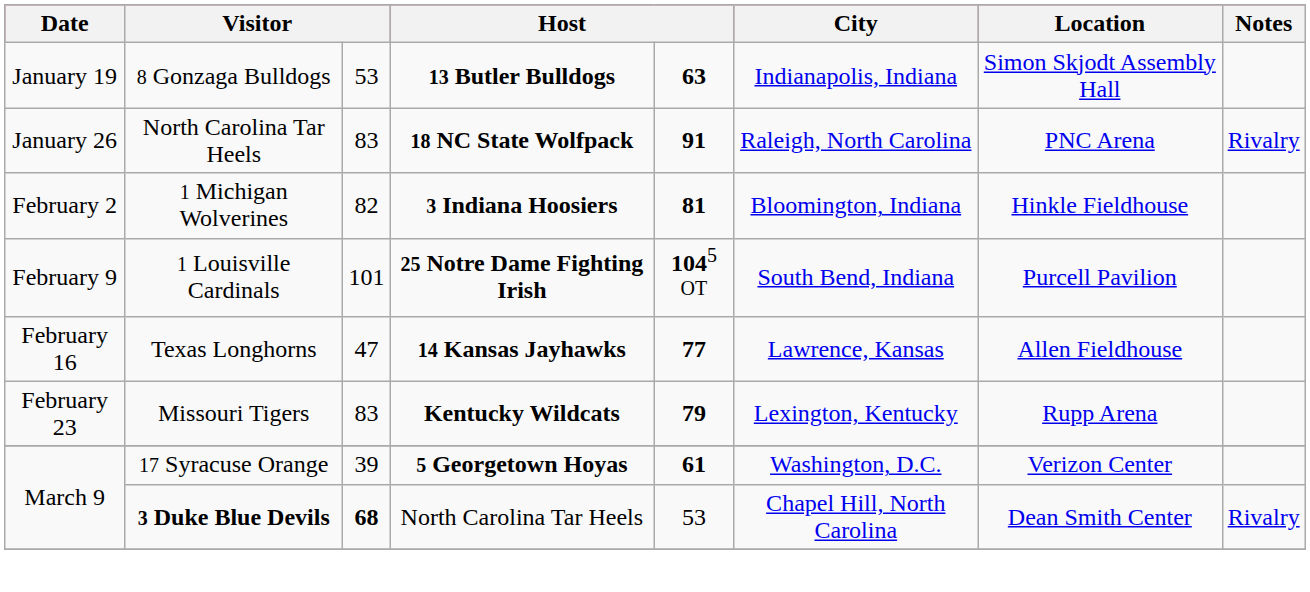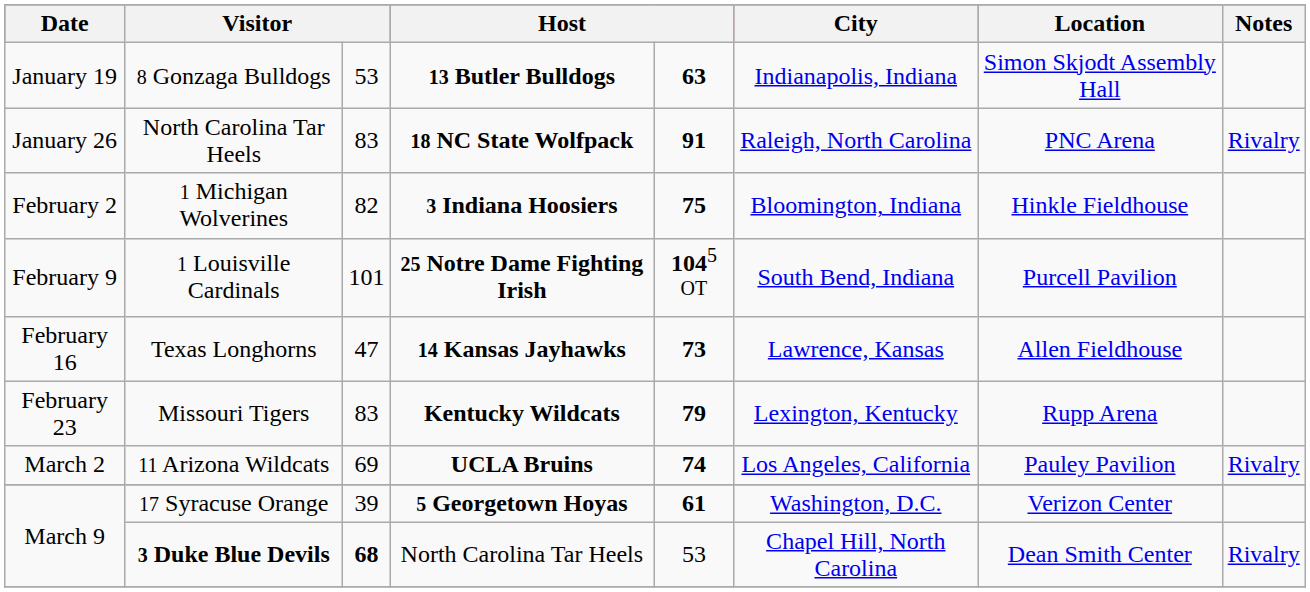(694, 205) 81 -> (694, 205) 75
(694, 348) 77 -> (694, 348) 73
+ row: (234, 464)
